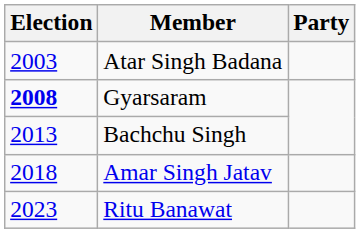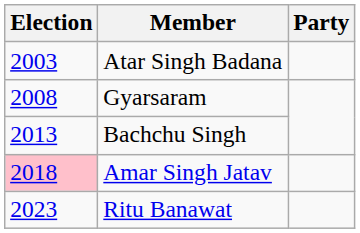(34, 97) bold -> (34, 97) normal
(34, 172) no background -> (34, 172) pink background
